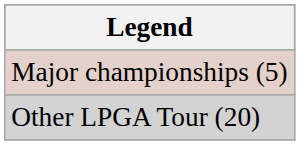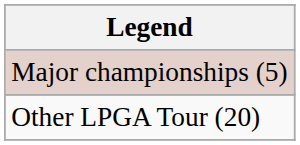(136, 117) lightgrey background -> (136, 117) no background
